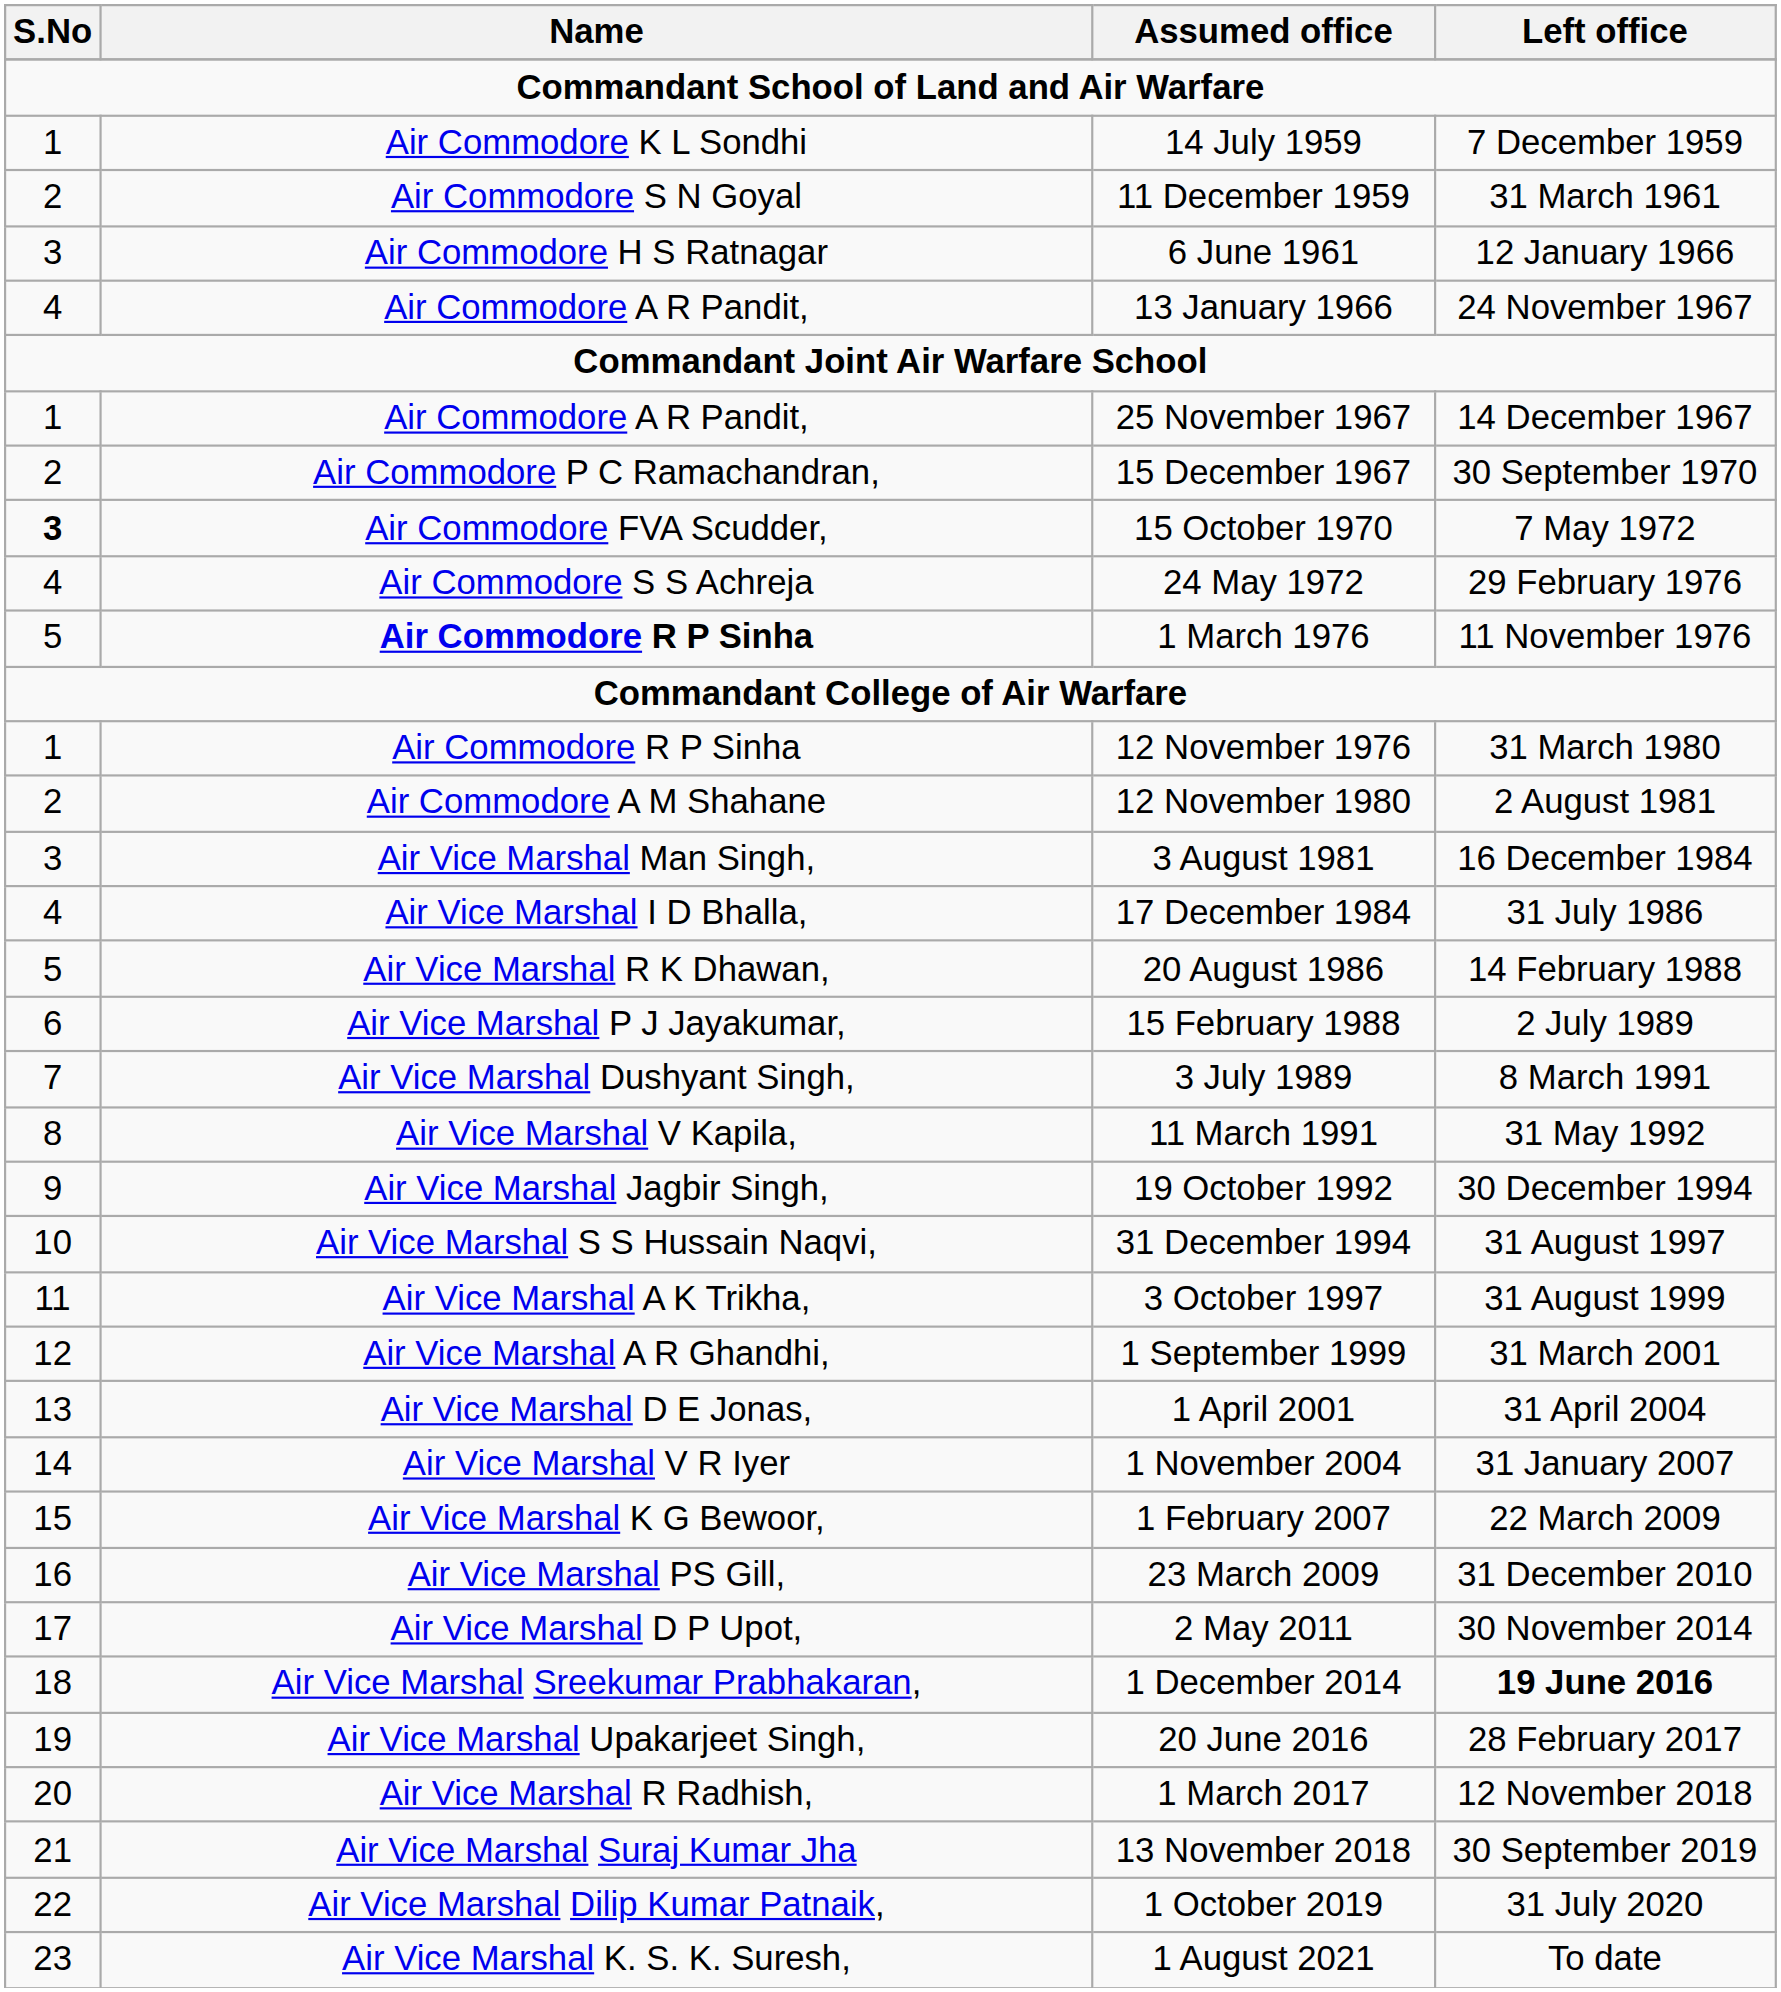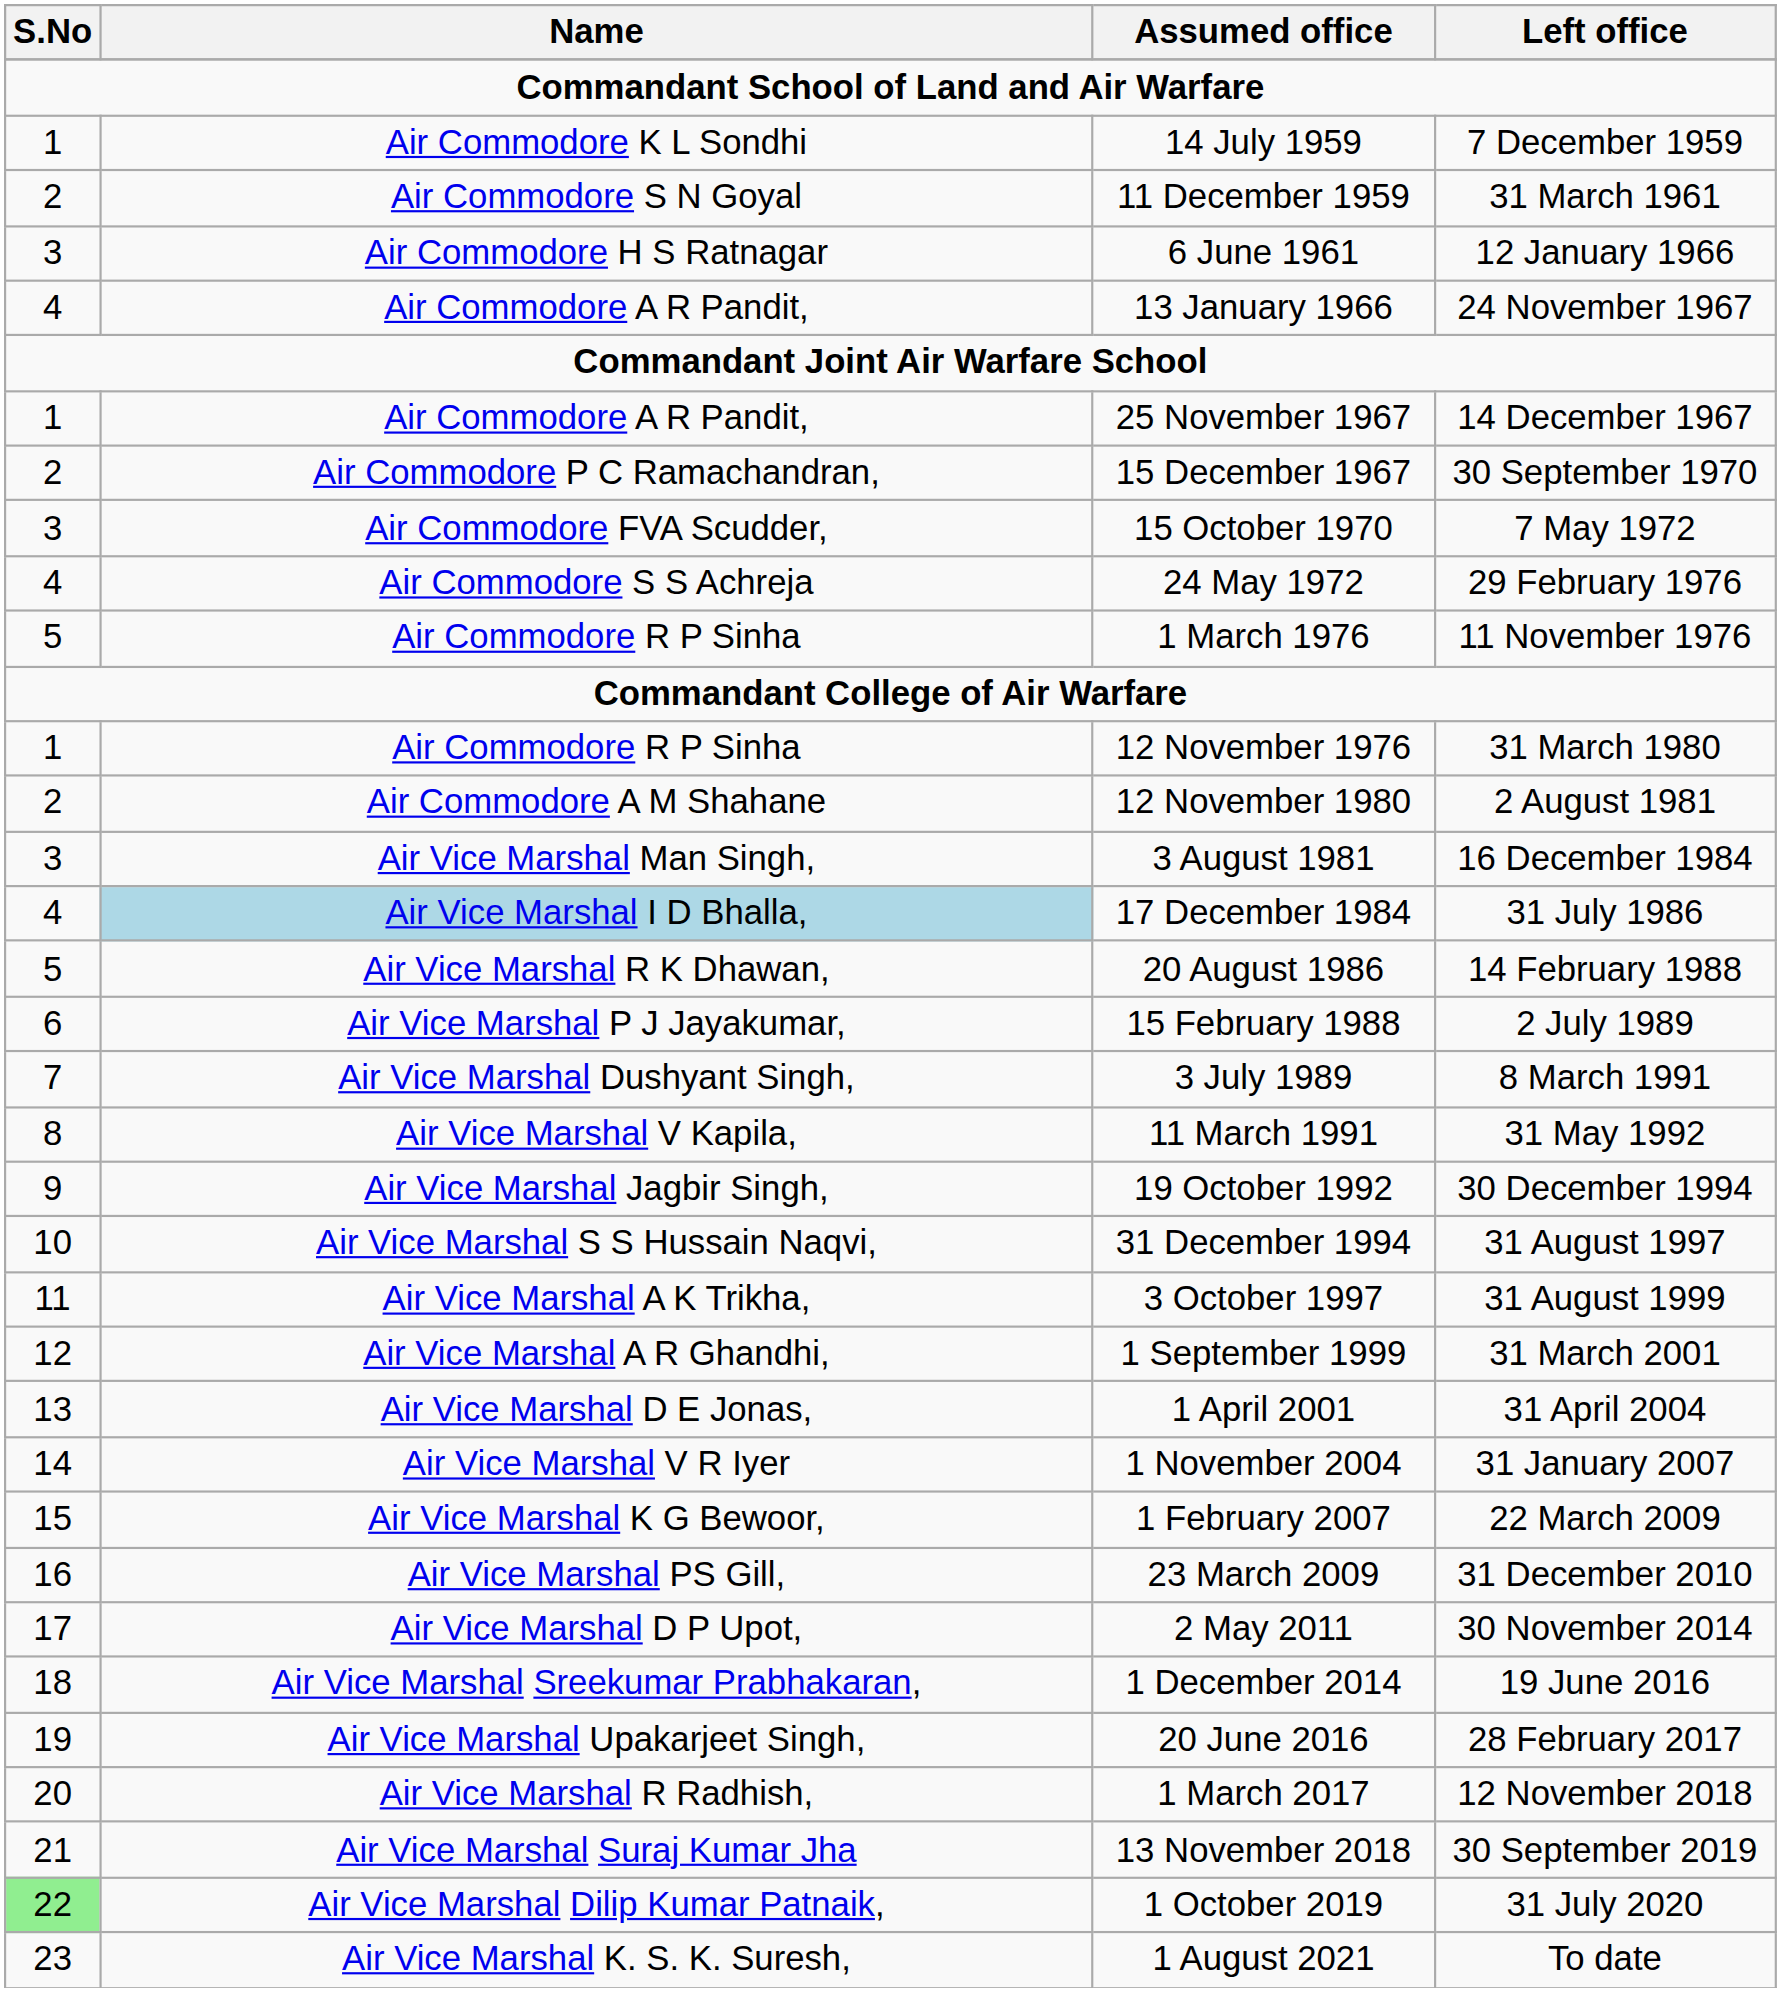(53, 527) bold -> (53, 527) normal
(596, 637) bold -> (596, 637) normal
(596, 913) no background -> (596, 913) lightblue background
(1605, 1683) bold -> (1605, 1683) normal
(53, 1904) no background -> (53, 1904) lightgreen background
